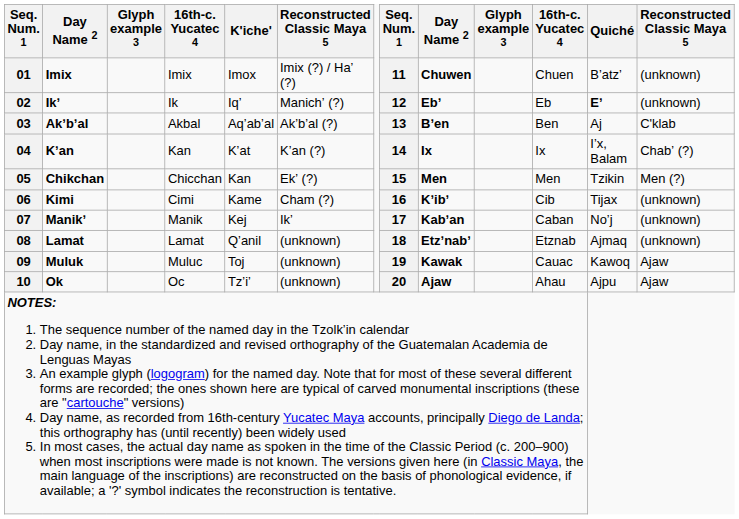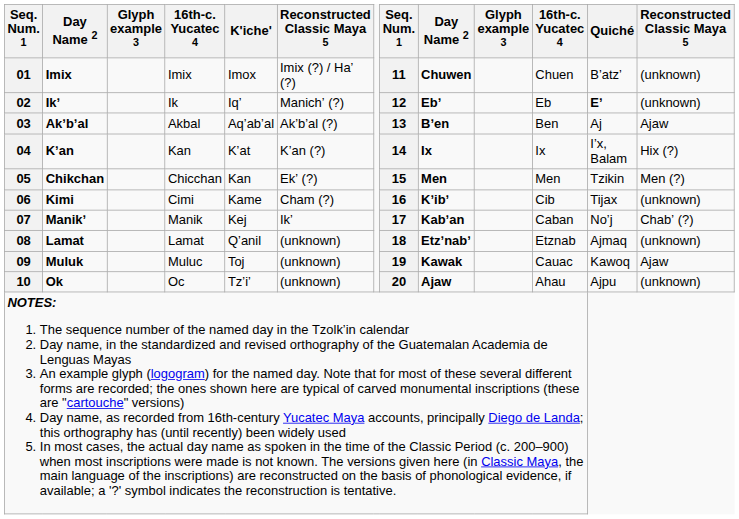(658, 123) C'klab -> (654, 123) Ajaw
(667, 151) Chabʼ (?) -> (659, 151) Hix (?)
(670, 220) (unknown) -> (667, 220) Chabʼ (?)
(654, 282) Ajaw -> (670, 282) (unknown)
